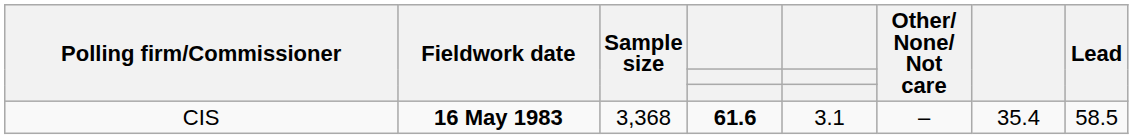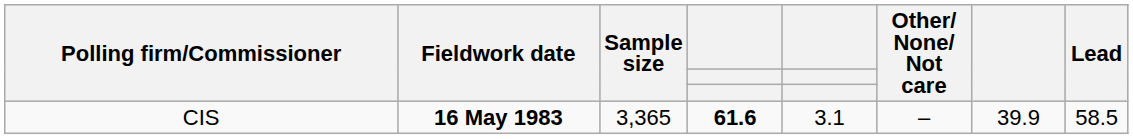(644, 117) 3,368 -> (644, 117) 3,365
(1018, 117) 35.4 -> (1018, 117) 39.9
